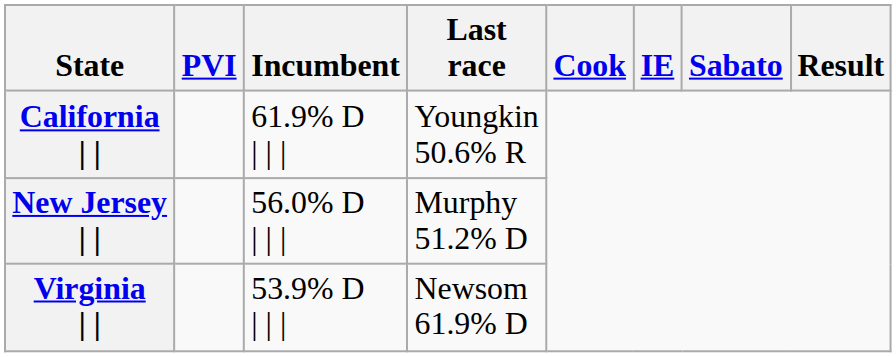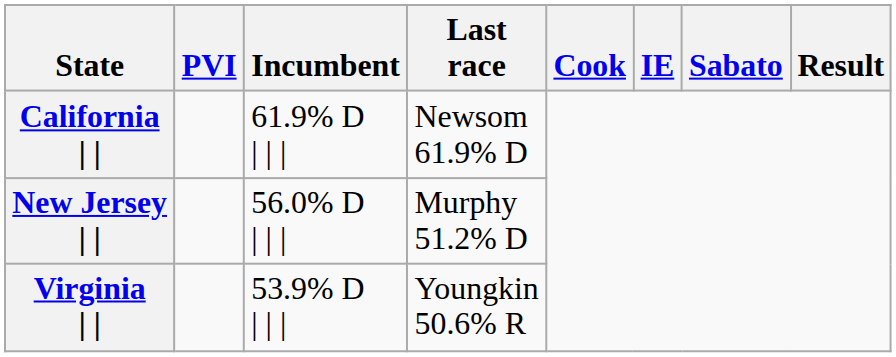(477, 133) Youngkin 50.6% R -> (471, 133) Newsom 61.9% D
(471, 306) Newsom 61.9% D -> (477, 306) Youngkin 50.6% R
